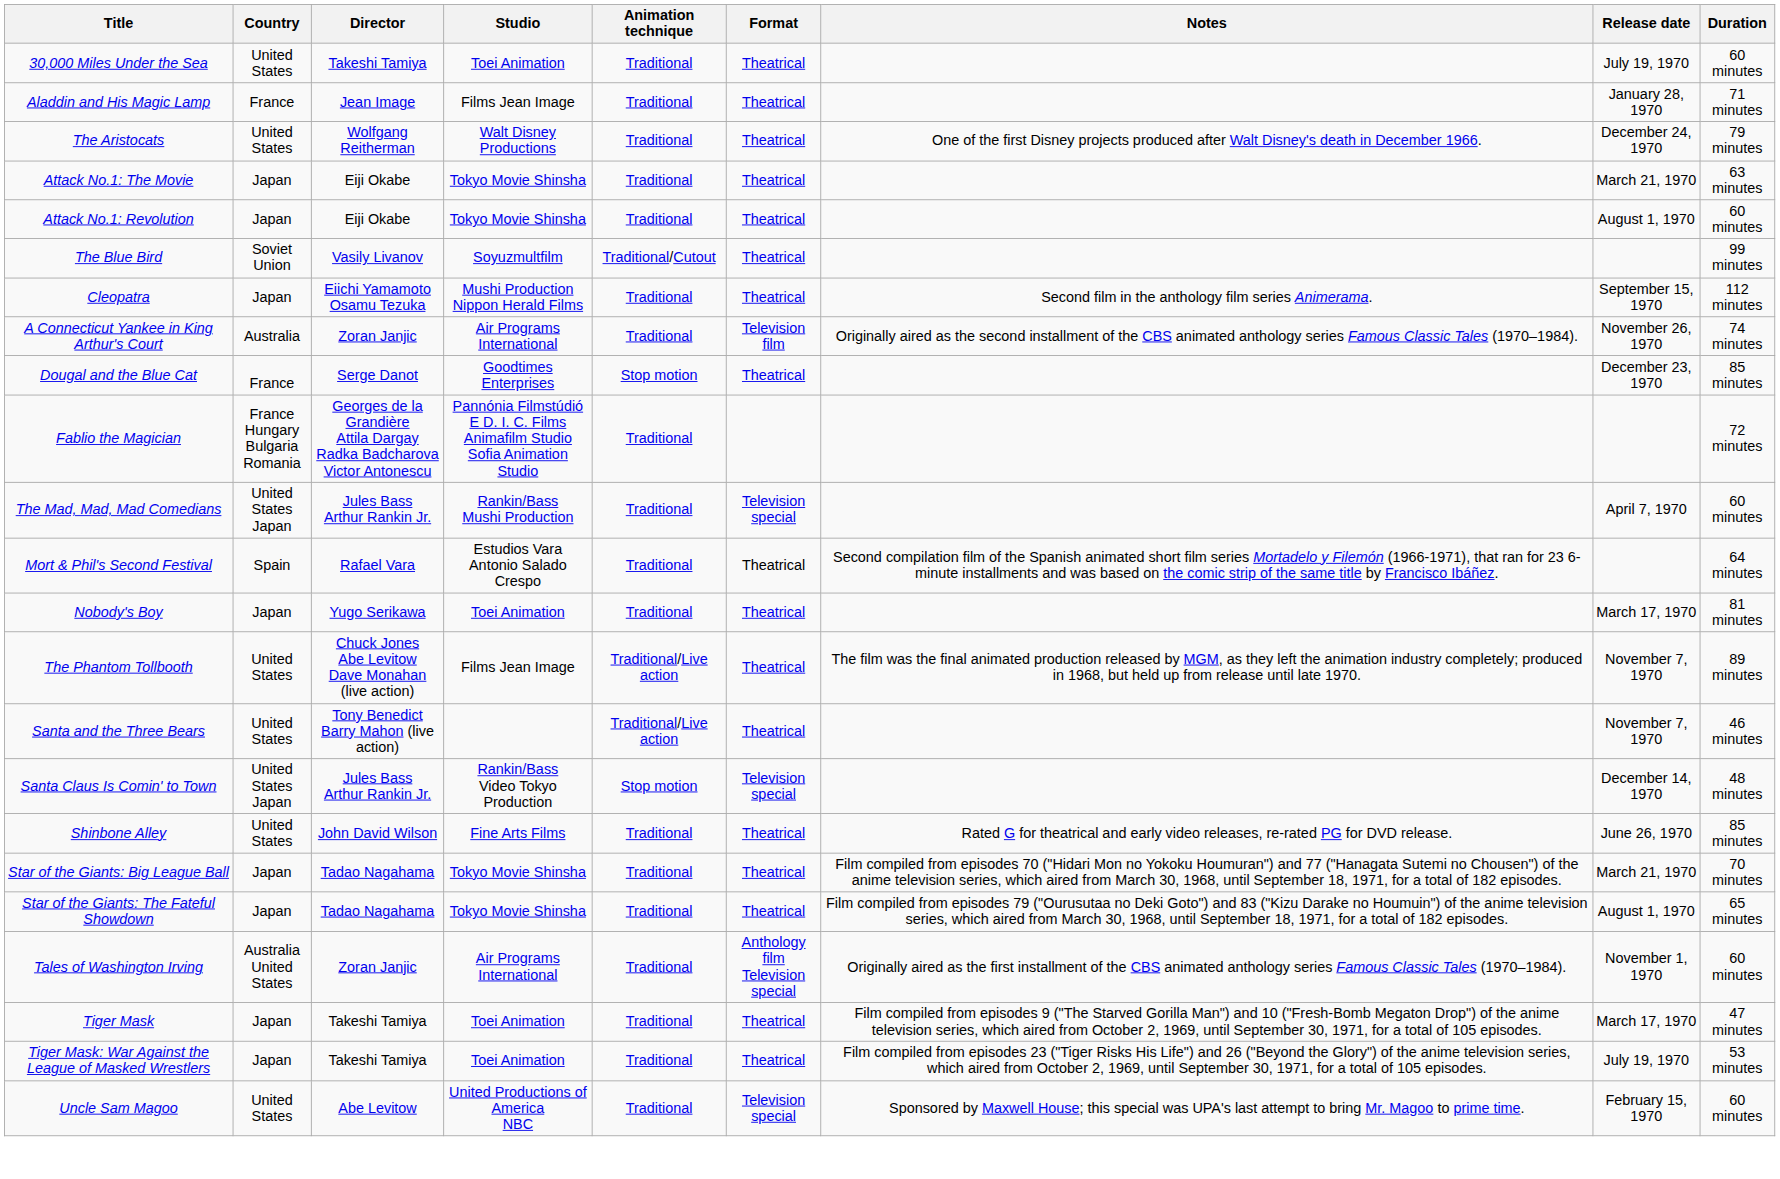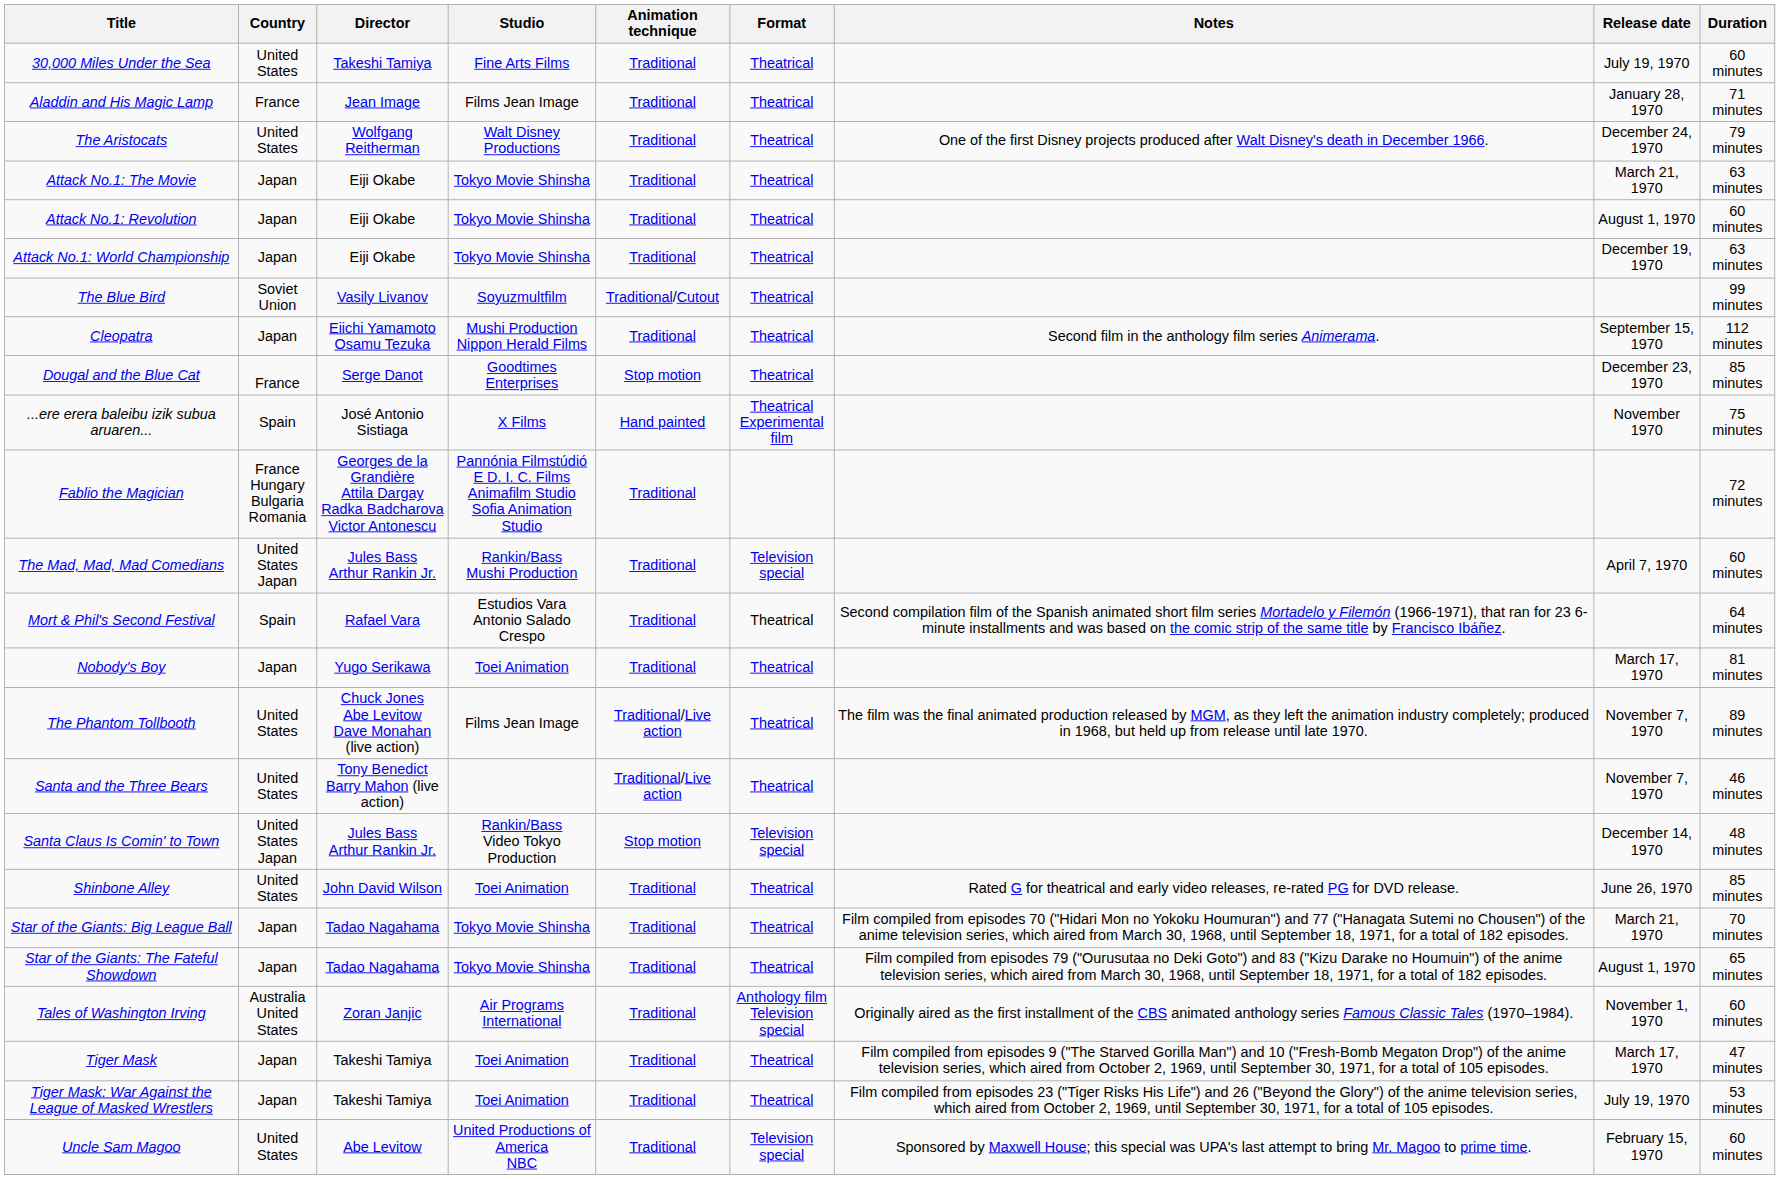(518, 63) Toei Animation -> (522, 63) Fine Arts Films
+ row: (121, 258)
- row: (119, 336)
+ row: (121, 422)
(518, 833) Fine Arts Films -> (522, 888) Toei Animation
